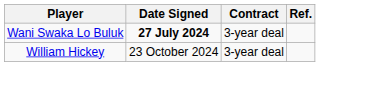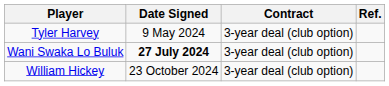+ row: (65, 33)
(254, 33) 3-year deal -> (289, 52) 3-year deal (club option)
(254, 52) 3-year deal -> (289, 71) 3-year deal (club option)
